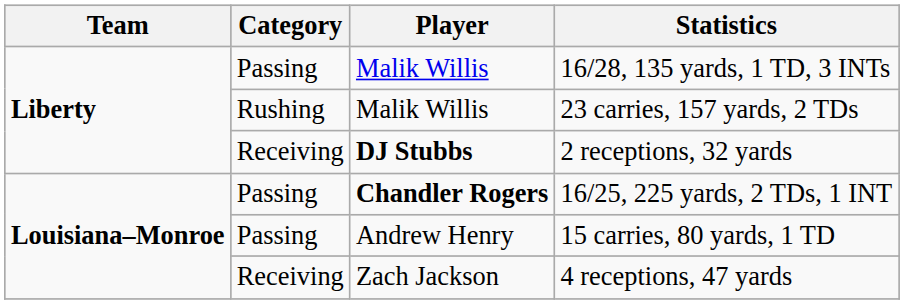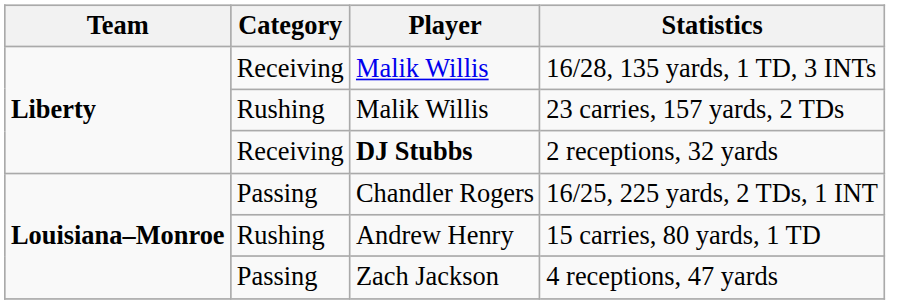(277, 67) Passing -> (290, 67) Receiving
(452, 193) bold -> (445, 193) normal
(277, 235) Passing -> (281, 235) Rushing
(290, 277) Receiving -> (277, 277) Passing
